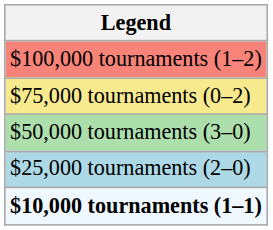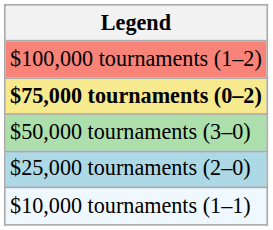(130, 95) normal -> (136, 95) bold
(136, 205) bold -> (130, 205) normal
